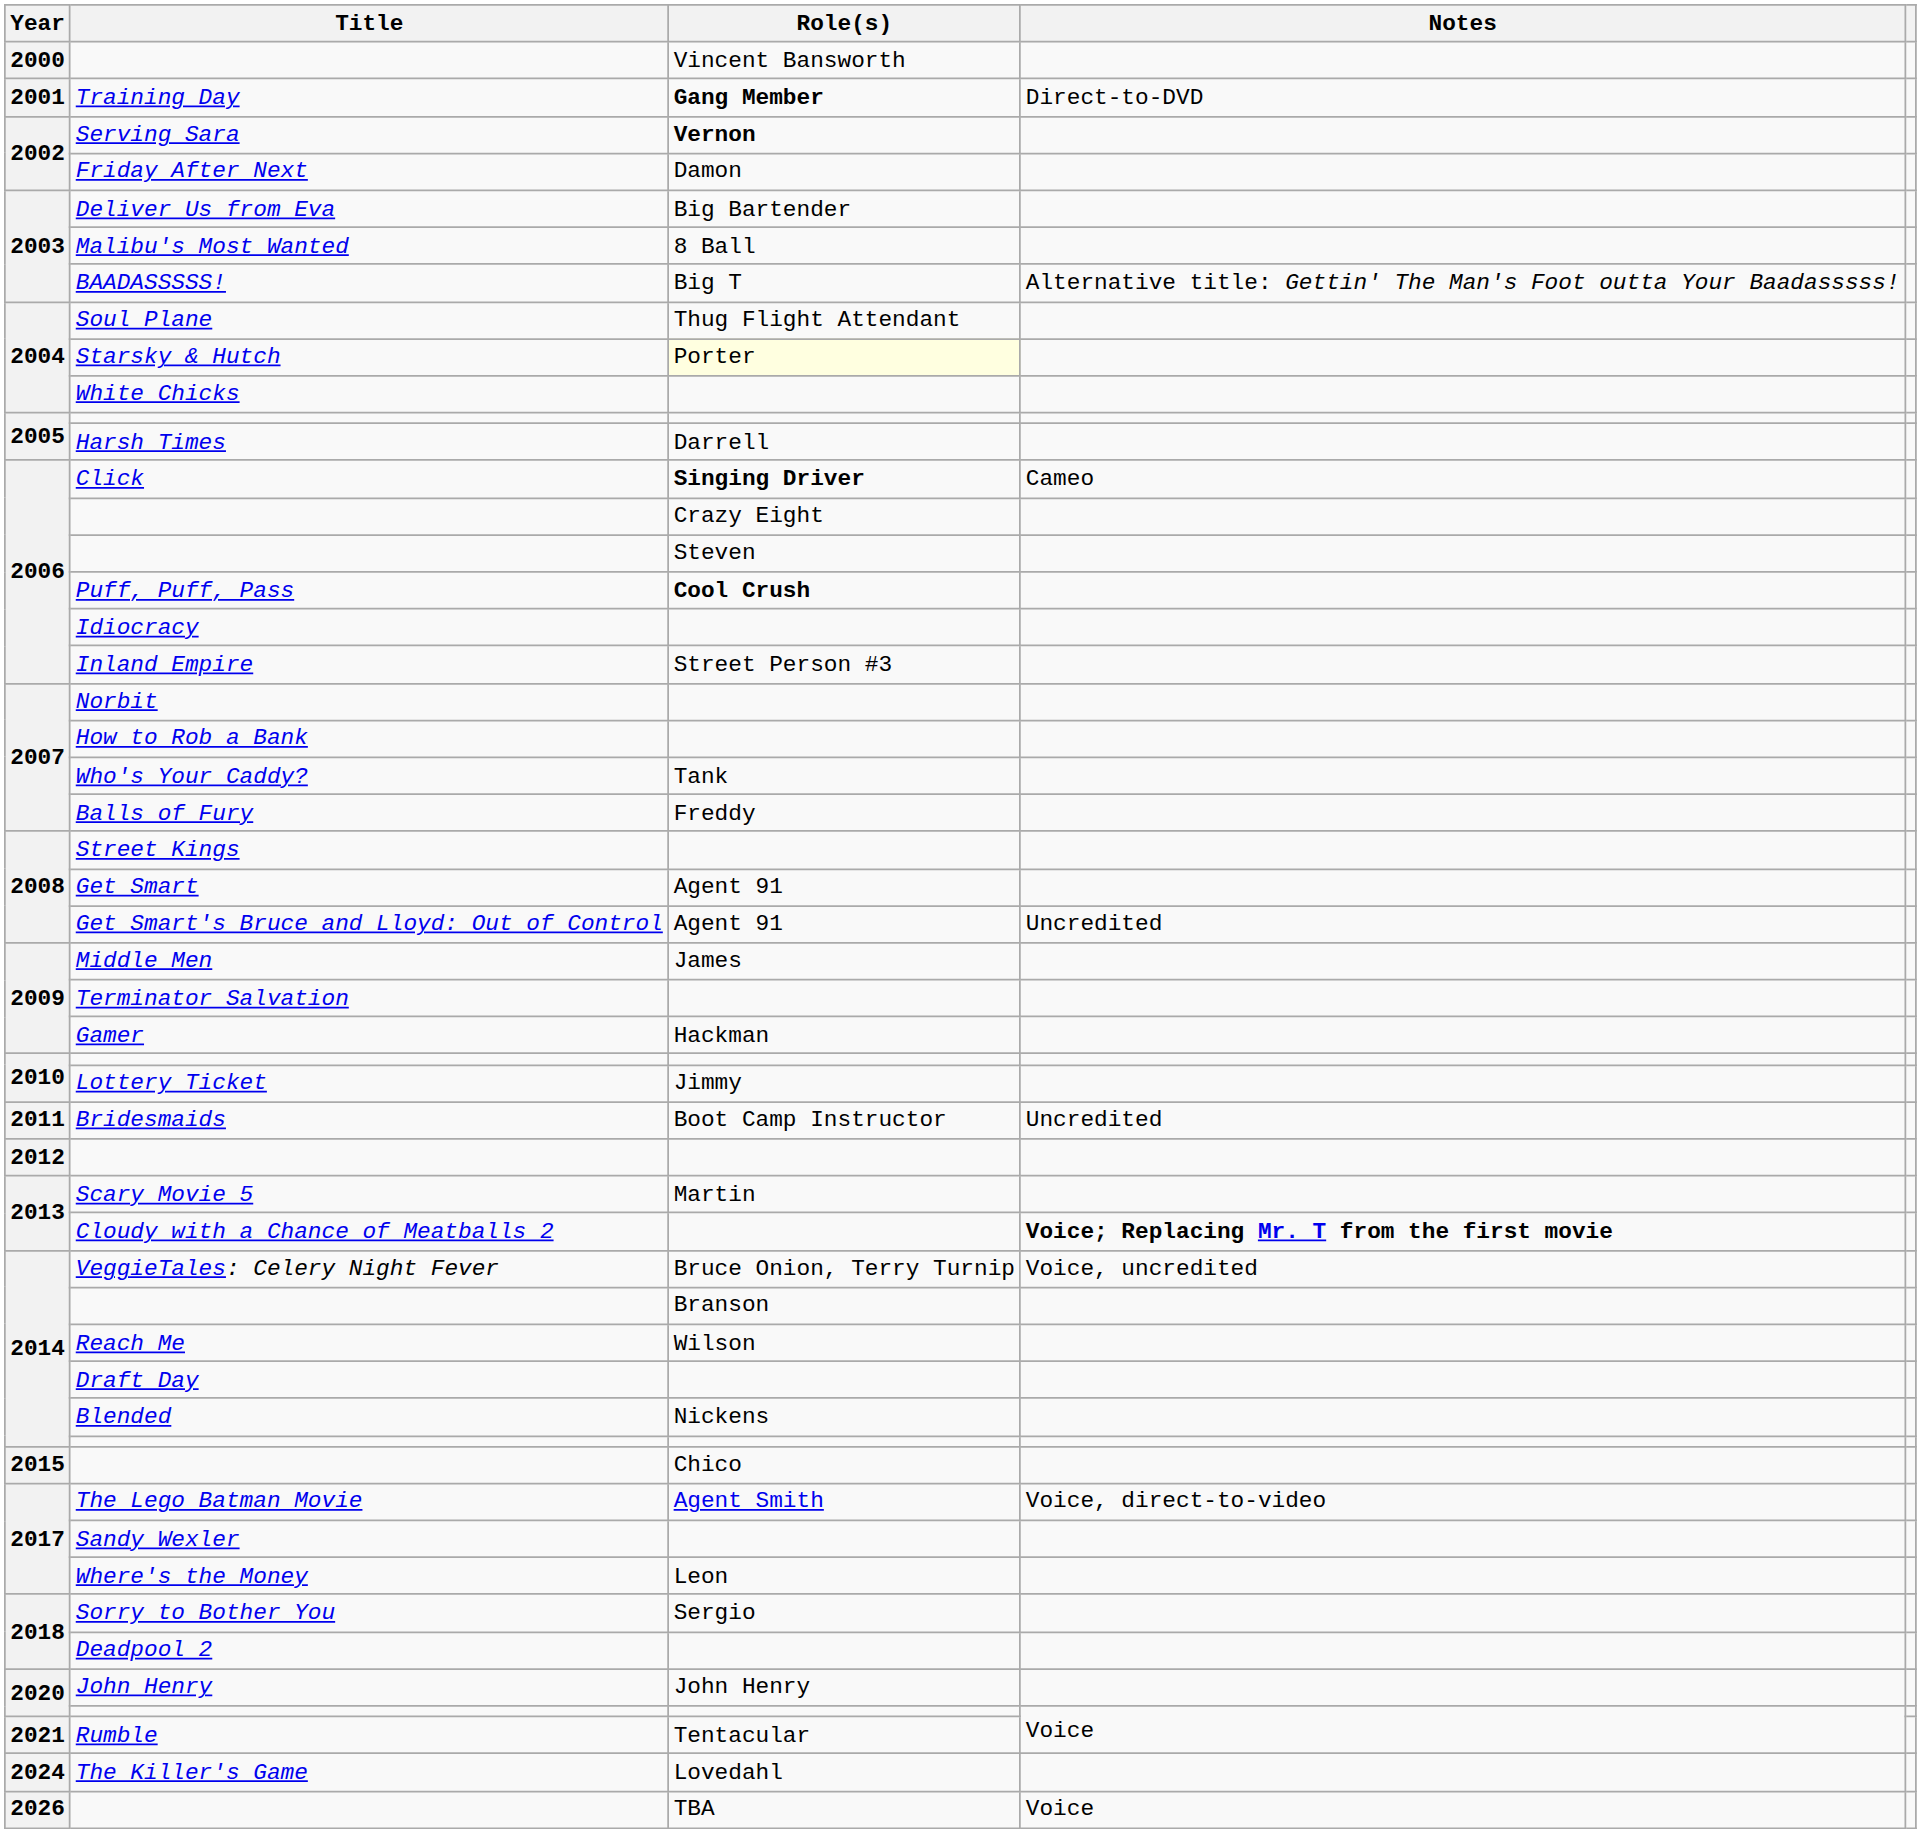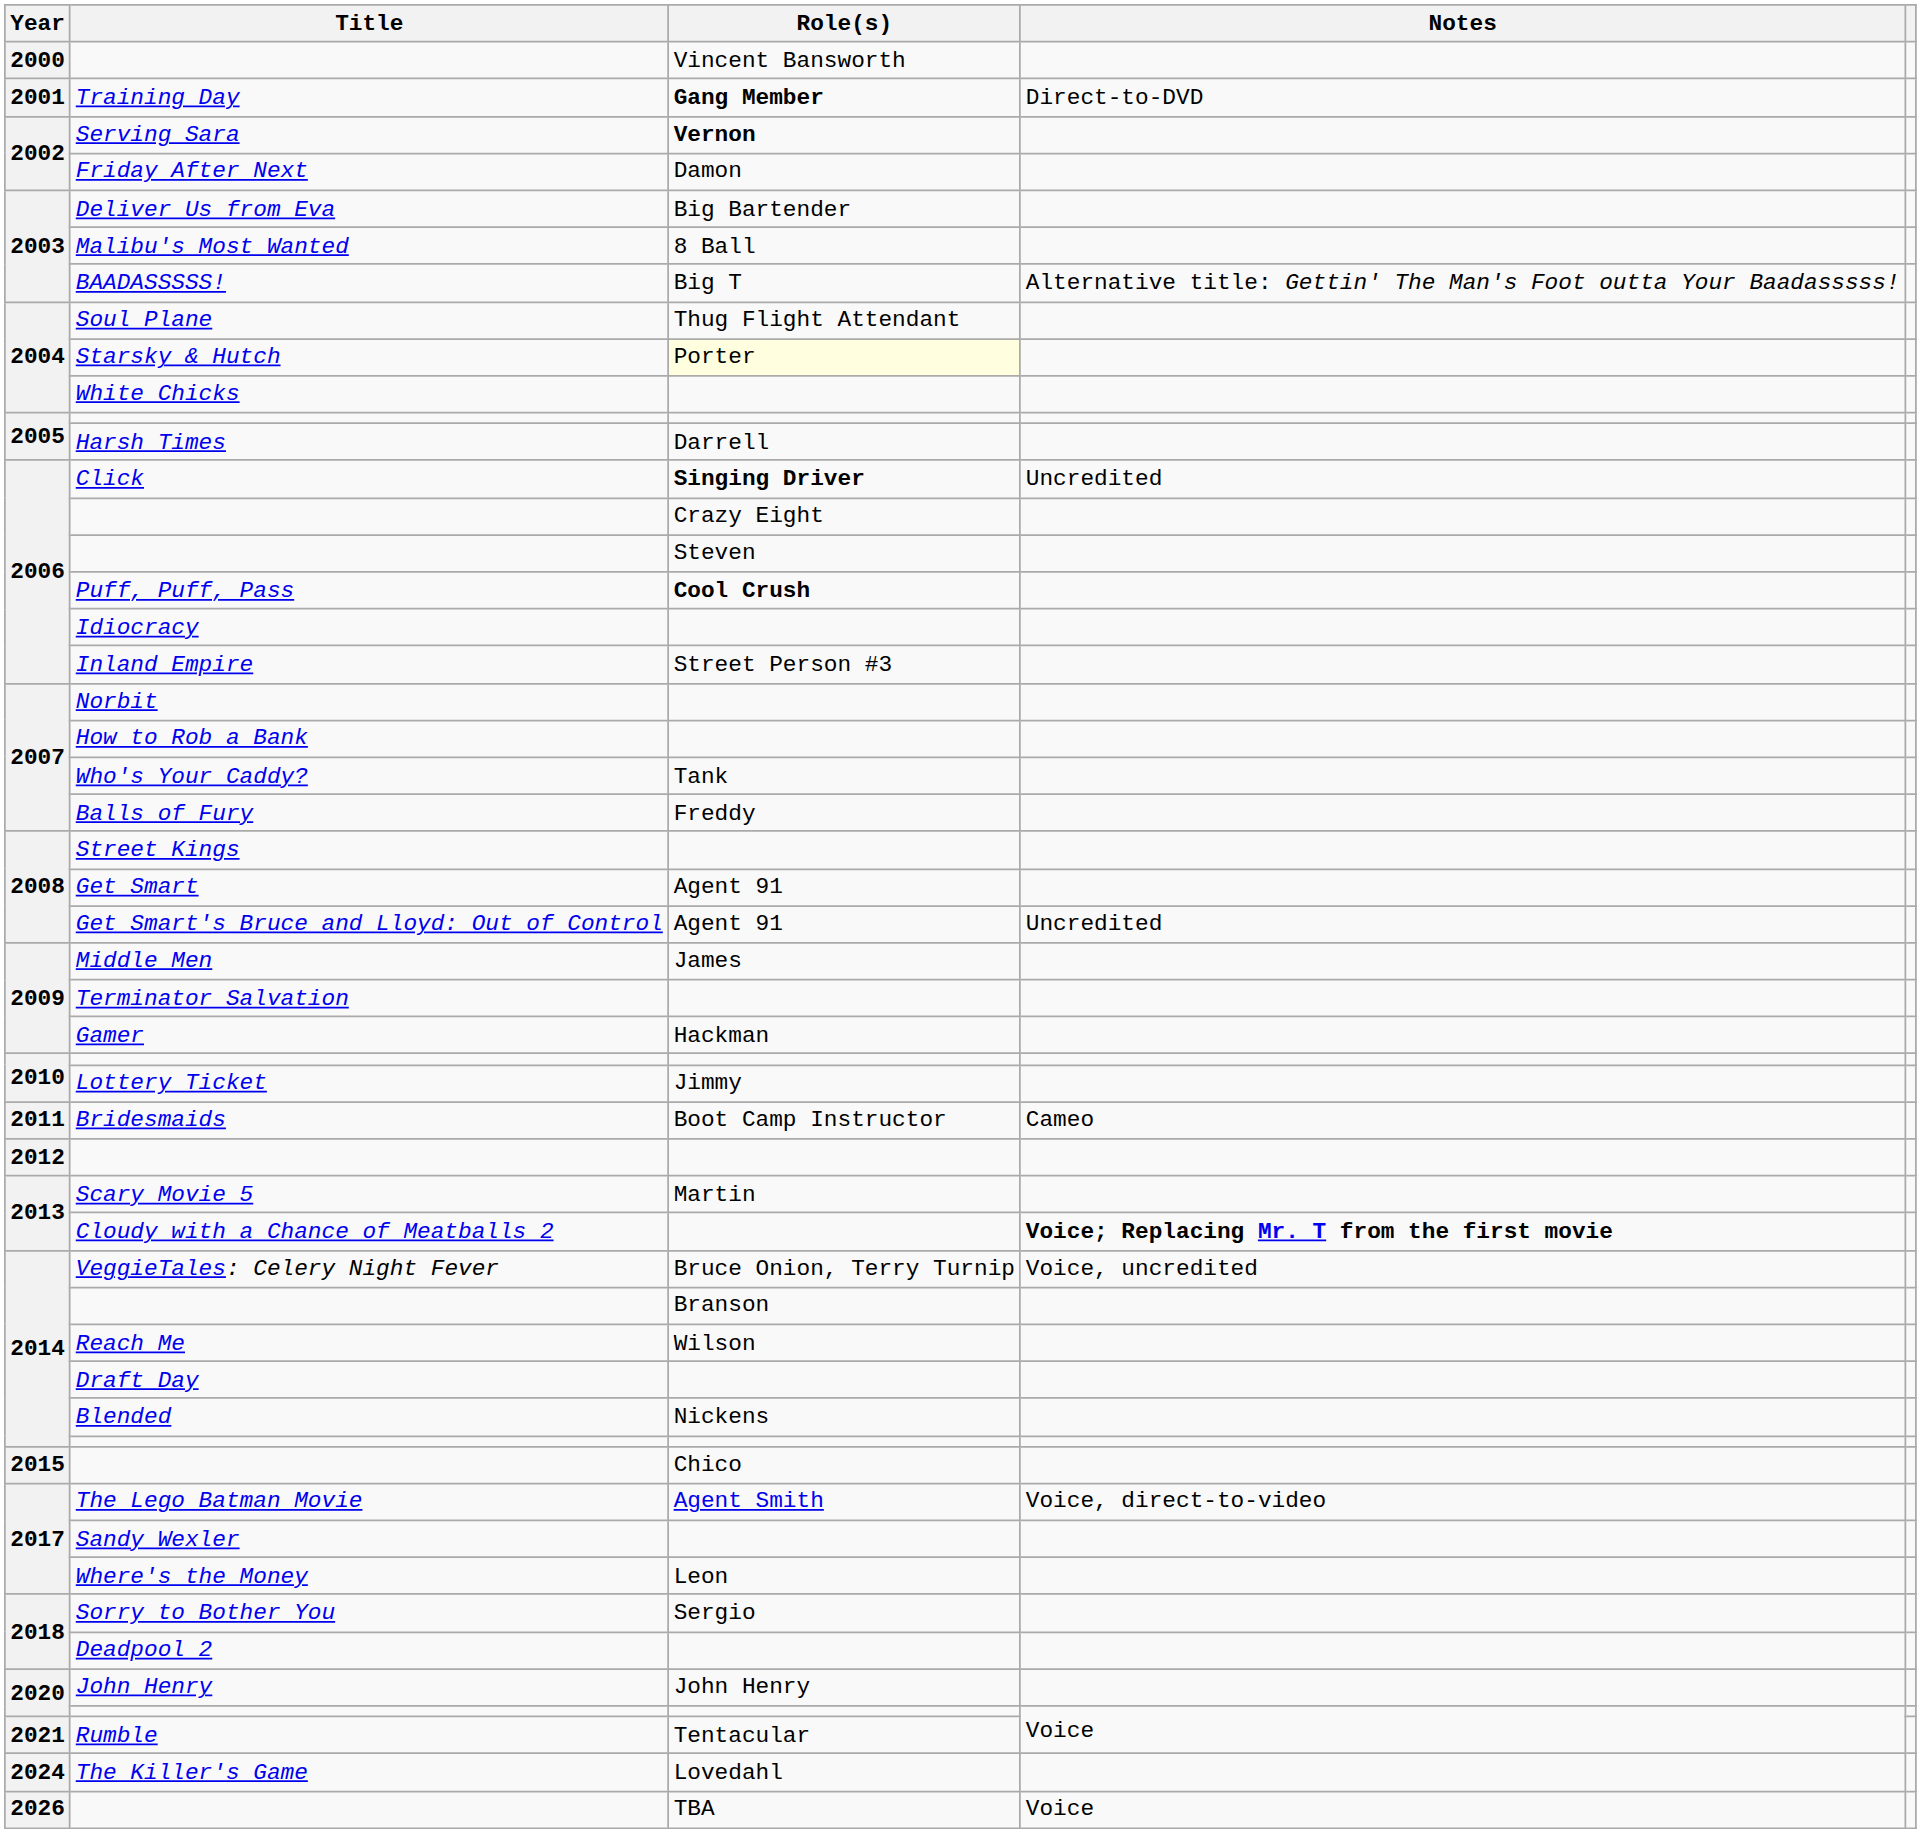(1060, 479) Cameo -> (1094, 479) Uncredited
(1094, 1120) Uncredited -> (1060, 1120) Cameo
